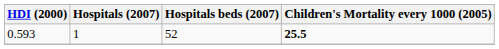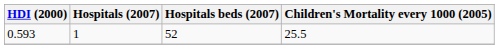(295, 34) bold -> (295, 34) normal
